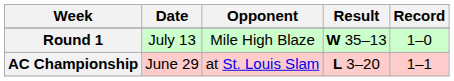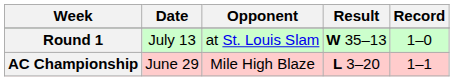(263, 40) Mile High Blaze -> (263, 40) at St. Louis Slam
(263, 64) at St. Louis Slam -> (263, 64) Mile High Blaze
